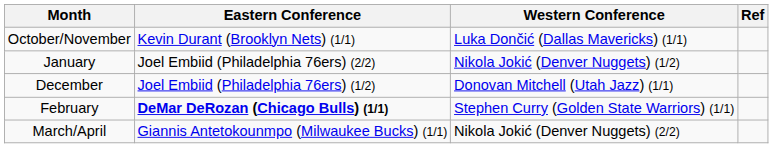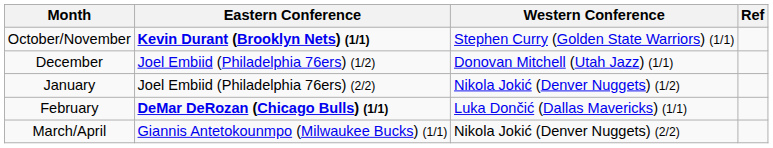(246, 39) normal -> (254, 39) bold
(571, 39) Luka Dončić (Dallas Mavericks) (1/1) -> (594, 39) Stephen Curry (Golden State Warriors) (1/1)
rows swapped: (69, 85) <-> (69, 62)
(594, 108) Stephen Curry (Golden State Warriors) (1/1) -> (571, 108) Luka Dončić (Dallas Mavericks) (1/1)
